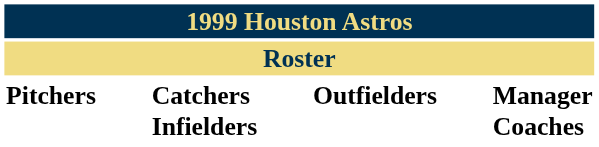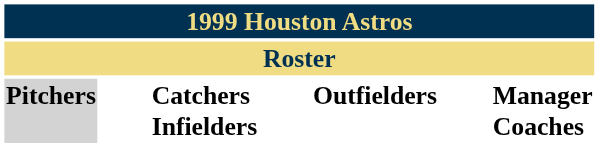(51, 95) no background -> (51, 95) lightgrey background
